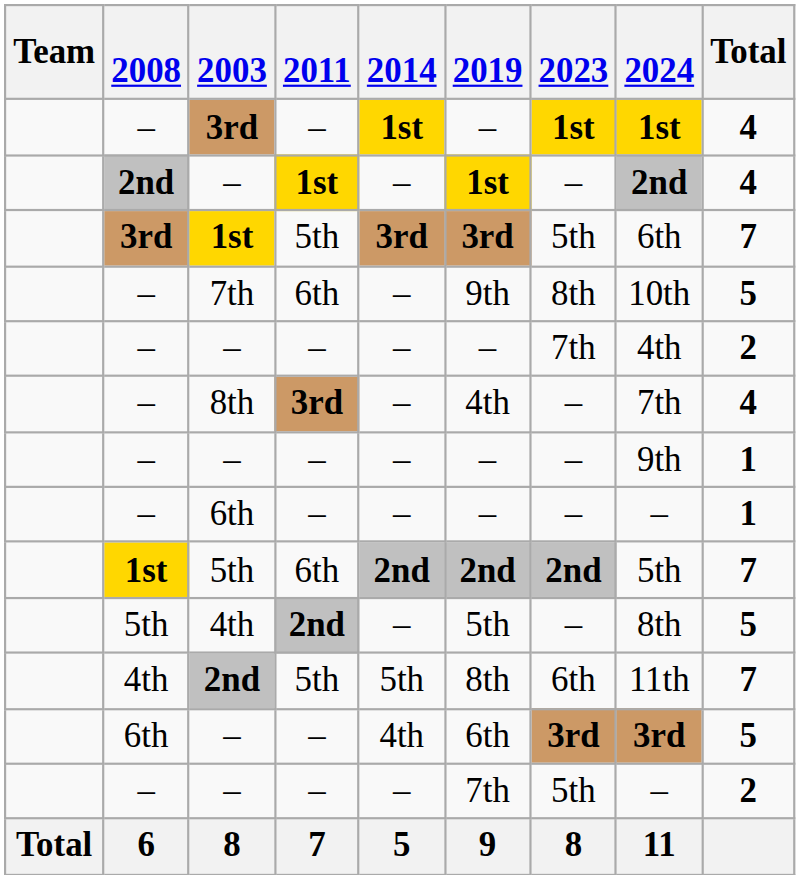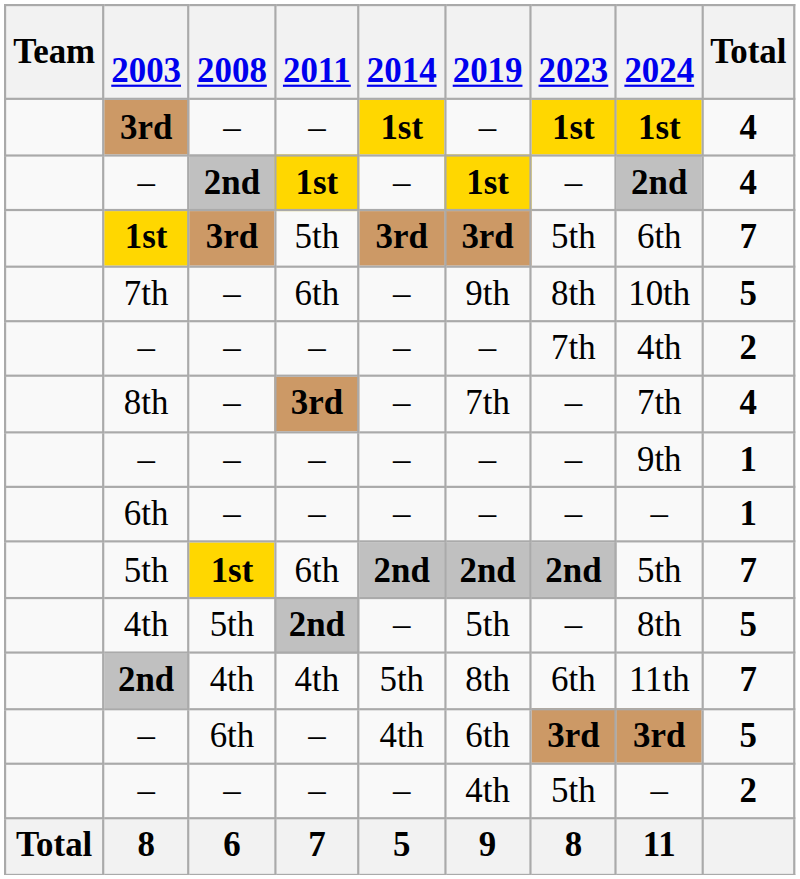columns swapped: (232, 71) <-> (146, 71)
(488, 403) 4th -> (488, 403) 7th
(317, 679) 5th -> (317, 679) 4th
(488, 790) 7th -> (488, 790) 4th
